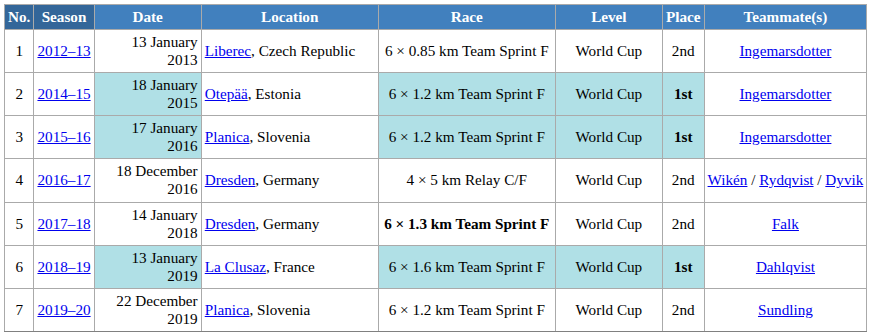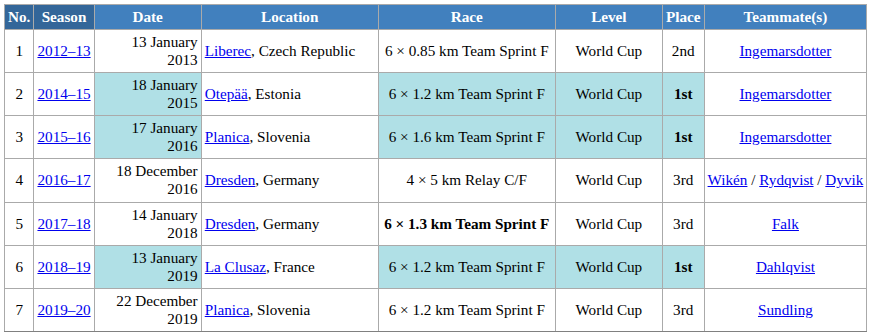(467, 137) 6 × 1.2 km Team Sprint F -> (467, 137) 6 × 1.6 km Team Sprint F
(683, 180) 2nd -> (683, 180) 3rd
(683, 223) 2nd -> (683, 223) 3rd
(467, 266) 6 × 1.6 km Team Sprint F -> (467, 266) 6 × 1.2 km Team Sprint F
(683, 309) 2nd -> (683, 309) 3rd
